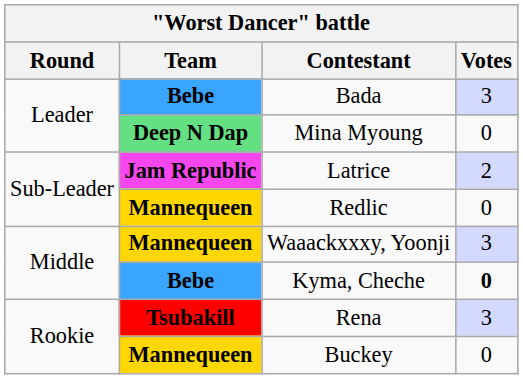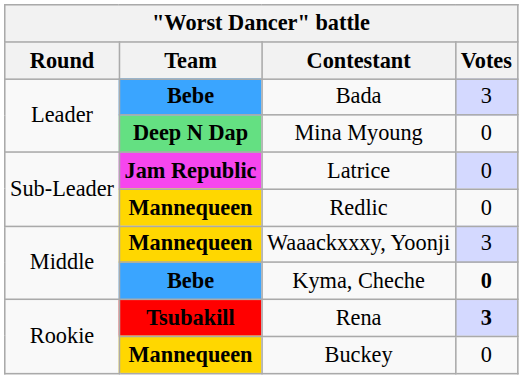(486, 170) 2 -> (486, 170) 0
(486, 317) normal -> (486, 317) bold
